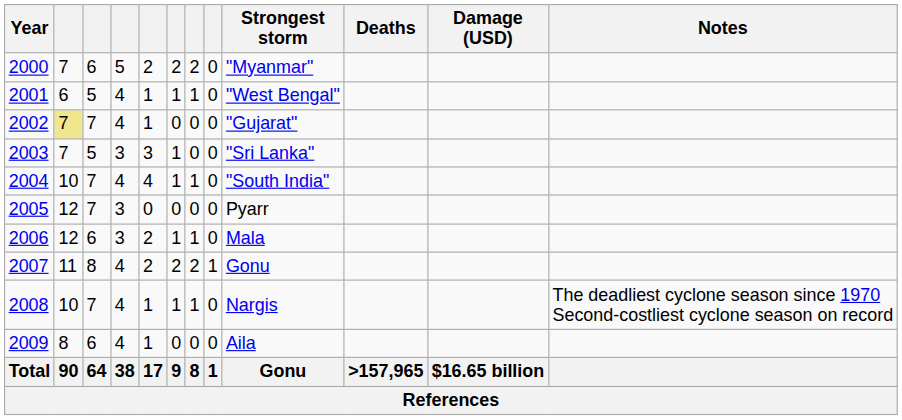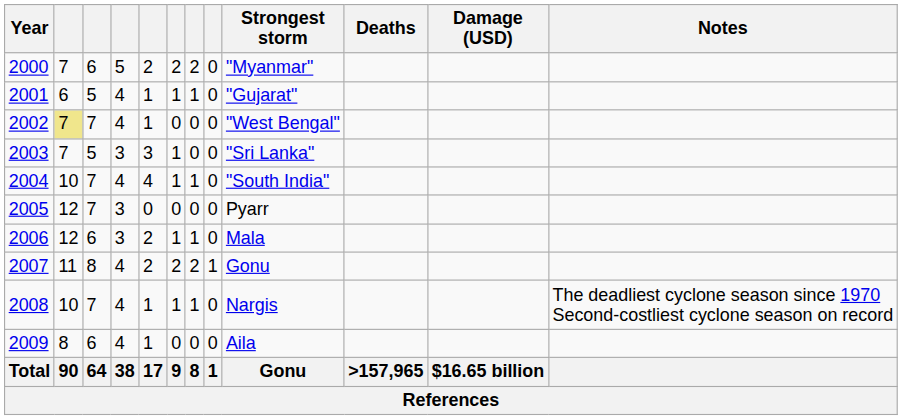(283, 95) "West Bengal" -> (262, 95) "Gujarat"
(262, 124) "Gujarat" -> (283, 124) "West Bengal"
